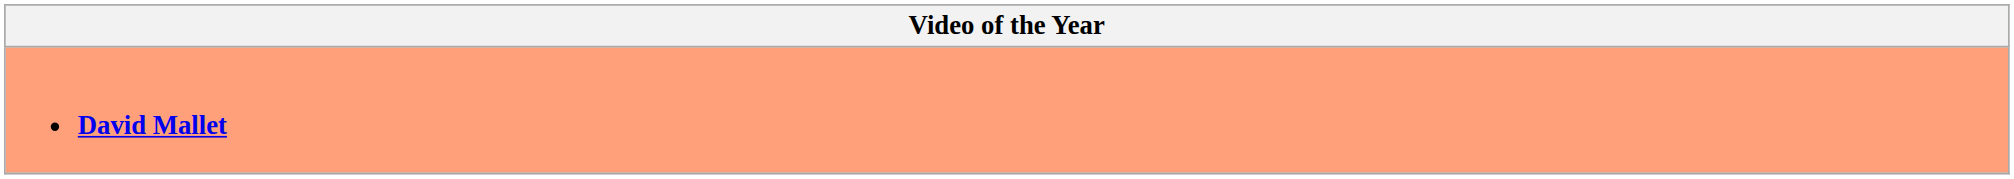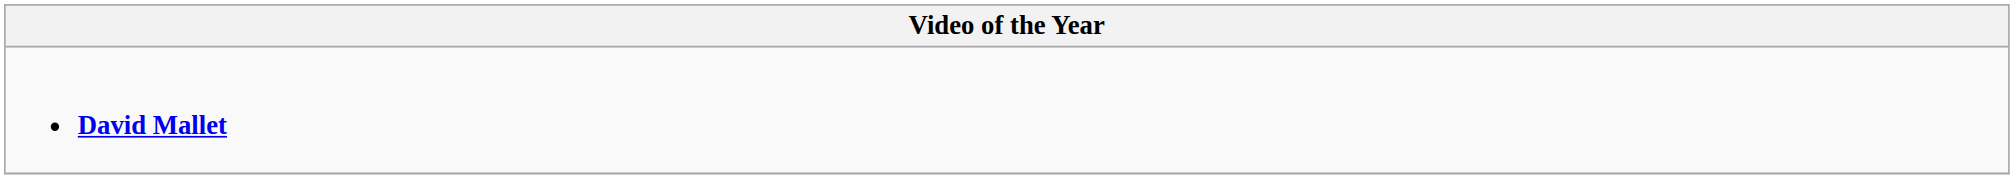(1007, 125) lightsalmon background -> (1007, 125) no background
